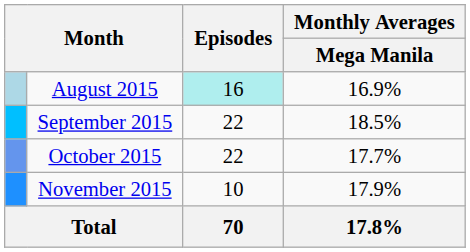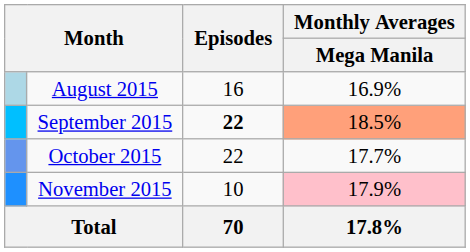(233, 88) paleturquoise background -> (233, 88) no background
(233, 122) normal -> (233, 122) bold
(374, 122) no background -> (374, 122) lightsalmon background
(374, 189) no background -> (374, 189) pink background
